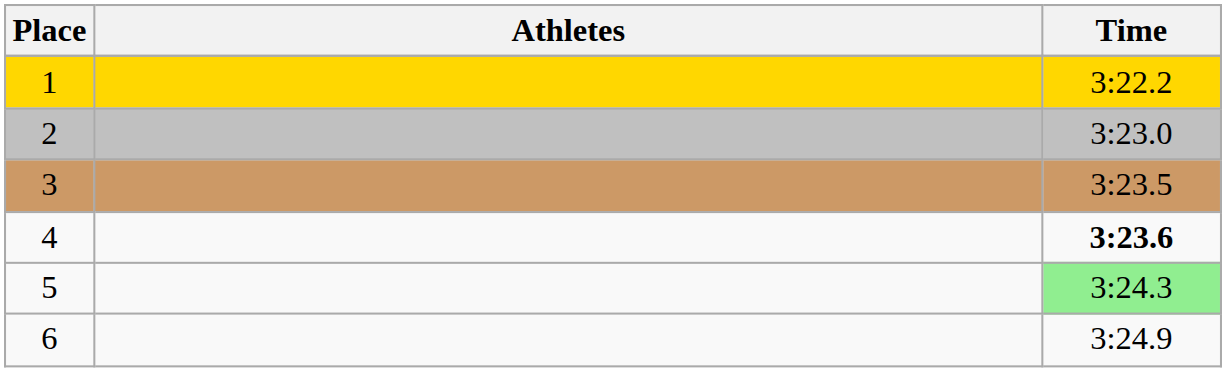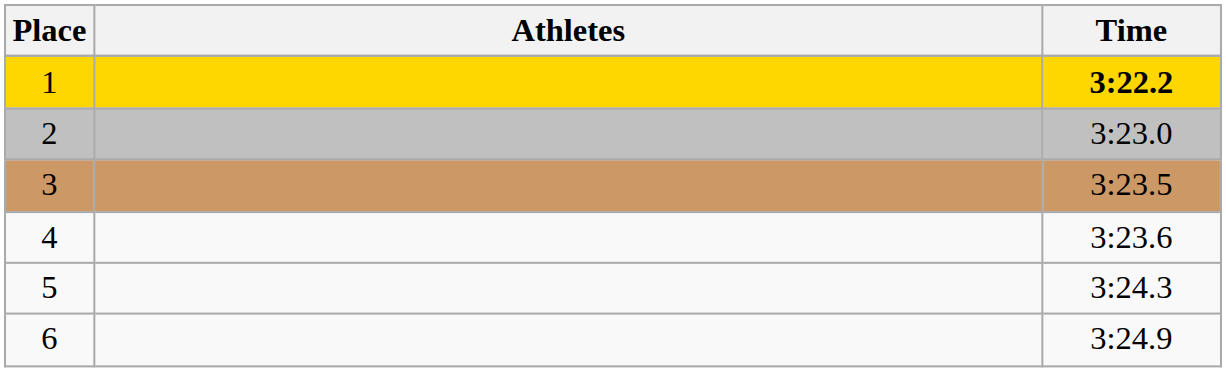(1131, 81) normal -> (1131, 81) bold
(1131, 236) bold -> (1131, 236) normal
(1131, 287) lightgreen background -> (1131, 287) no background
